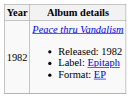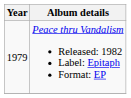(17, 57) 1982 -> (17, 57) 1979
